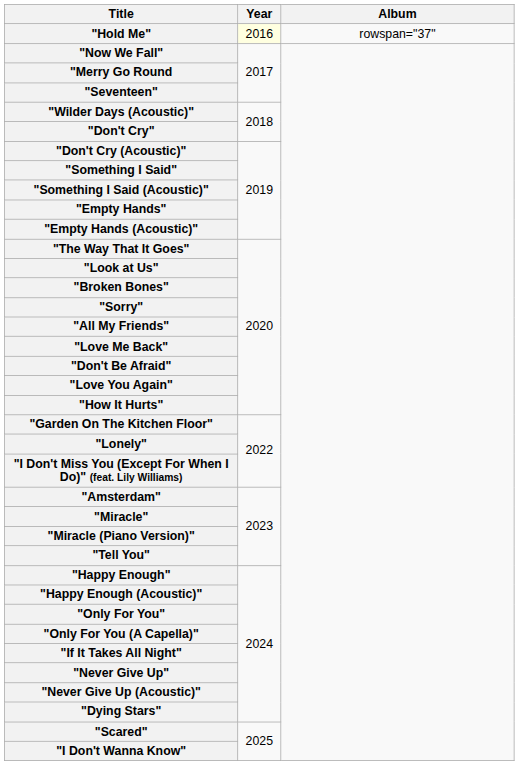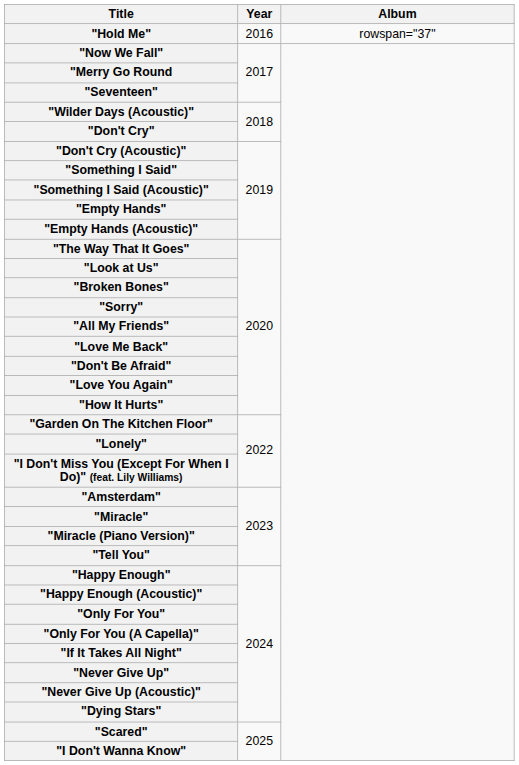(259, 33) lightyellow background -> (259, 33) no background
